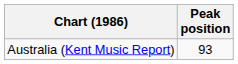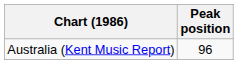(205, 49) 93 -> (205, 49) 96
